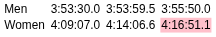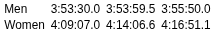(186, 25) pink background -> (186, 25) no background
